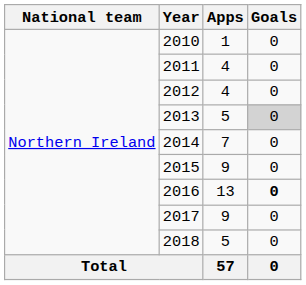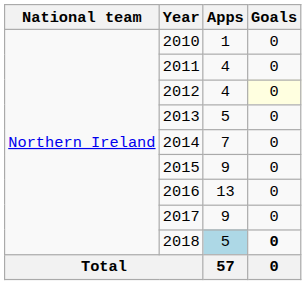(274, 92) no background -> (274, 92) lightyellow background
(274, 117) lightgrey background -> (274, 117) no background
(274, 192) bold -> (274, 192) normal
(225, 242) no background -> (225, 242) lightblue background
(274, 242) normal -> (274, 242) bold
